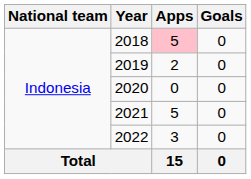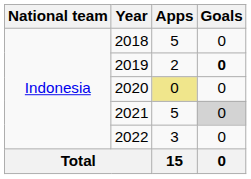(174, 40) pink background -> (174, 40) no background
(222, 64) normal -> (222, 64) bold
(174, 88) no background -> (174, 88) khaki background
(222, 112) no background -> (222, 112) lightgrey background
